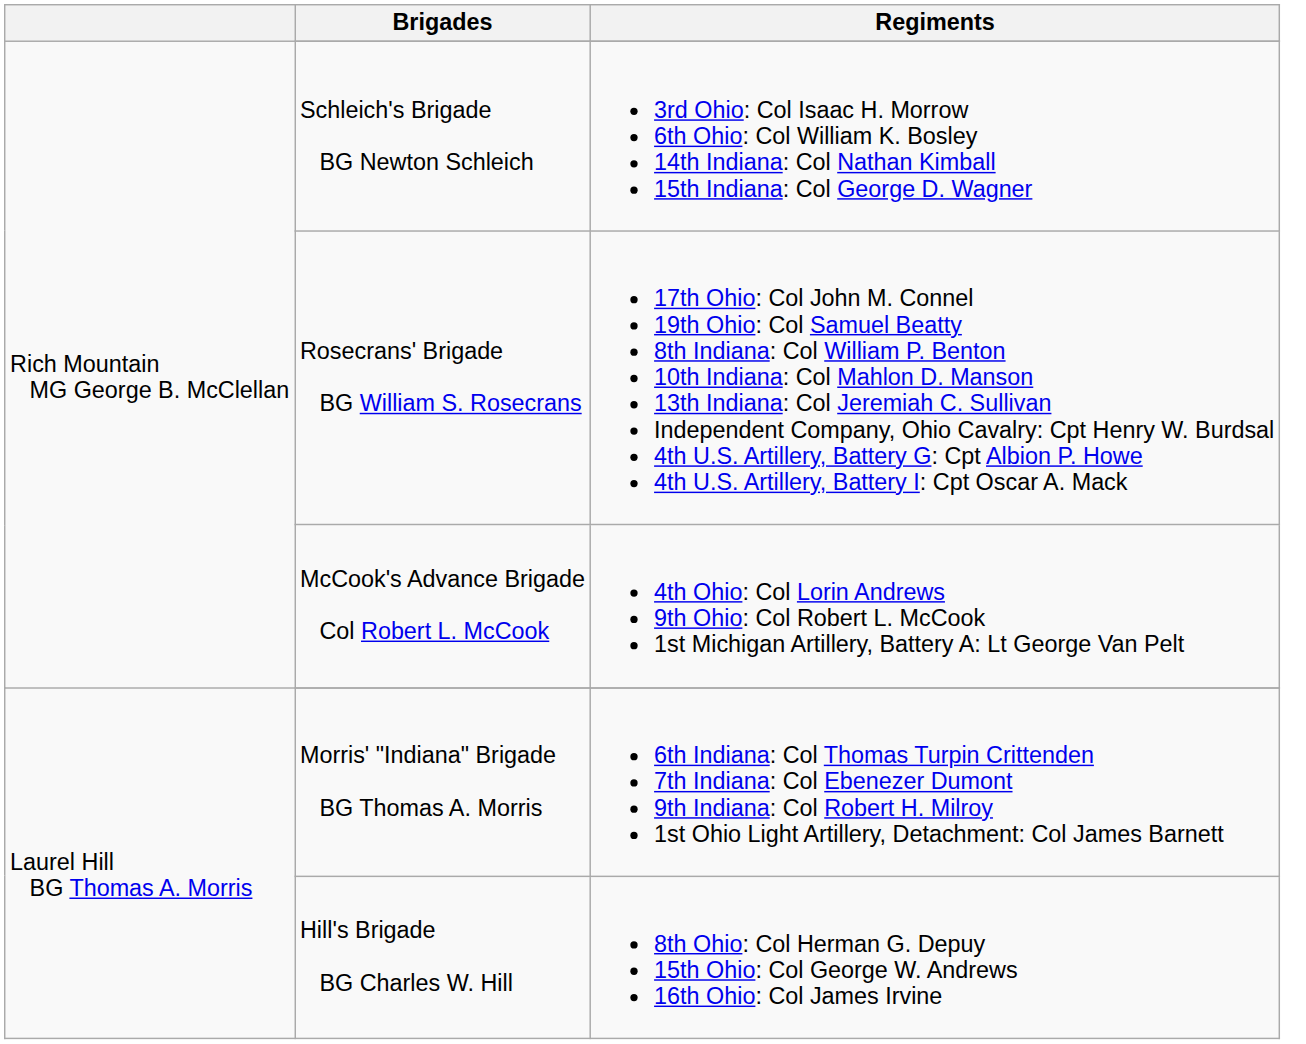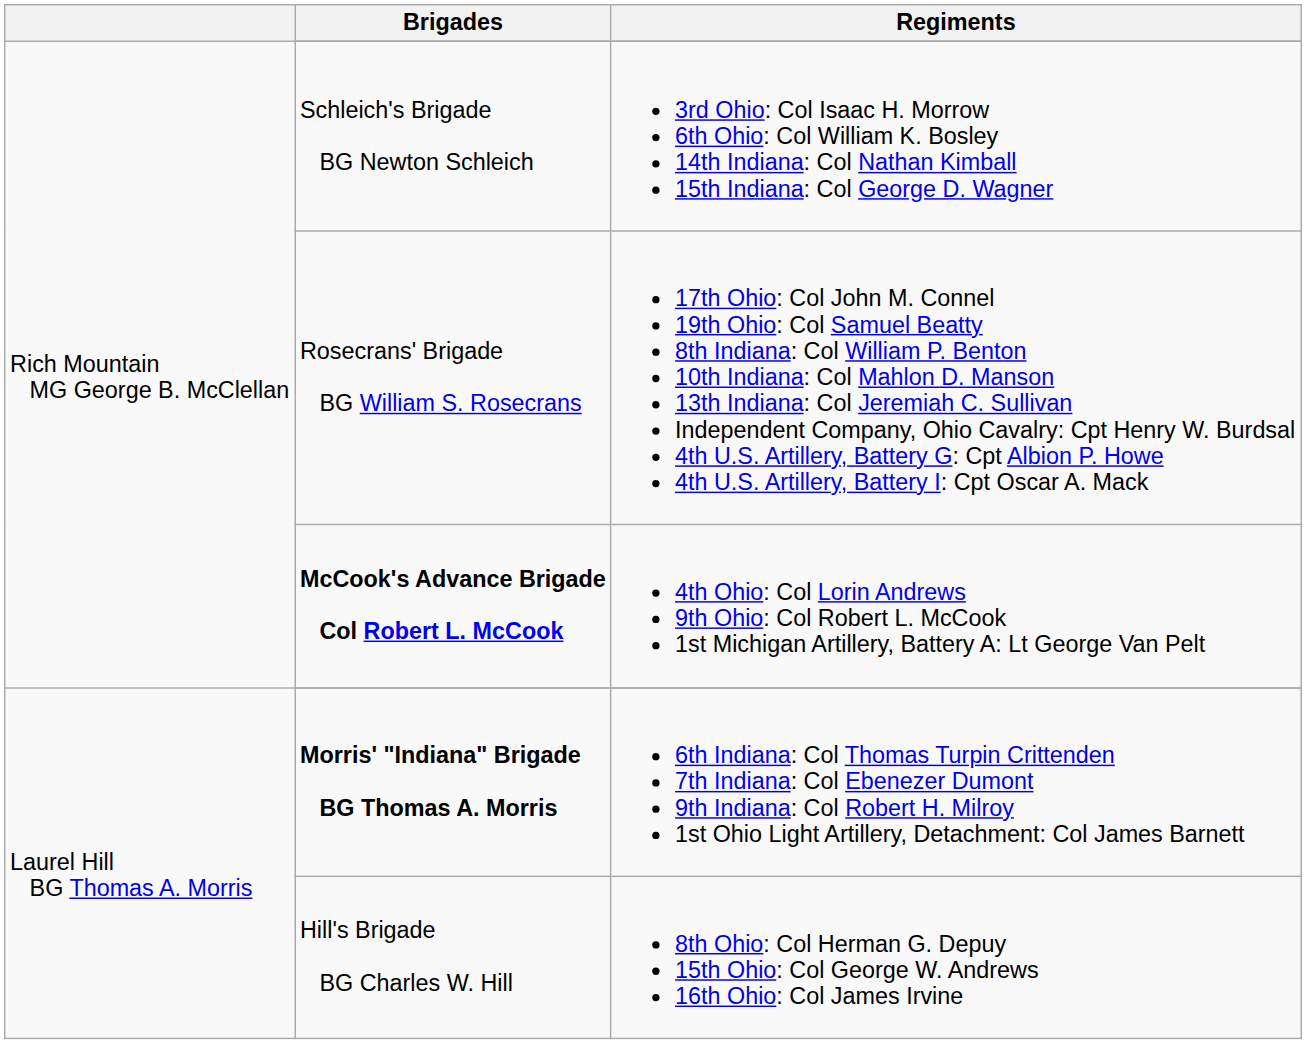(442, 605) normal -> (453, 605) bold
(428, 781) normal -> (440, 781) bold
